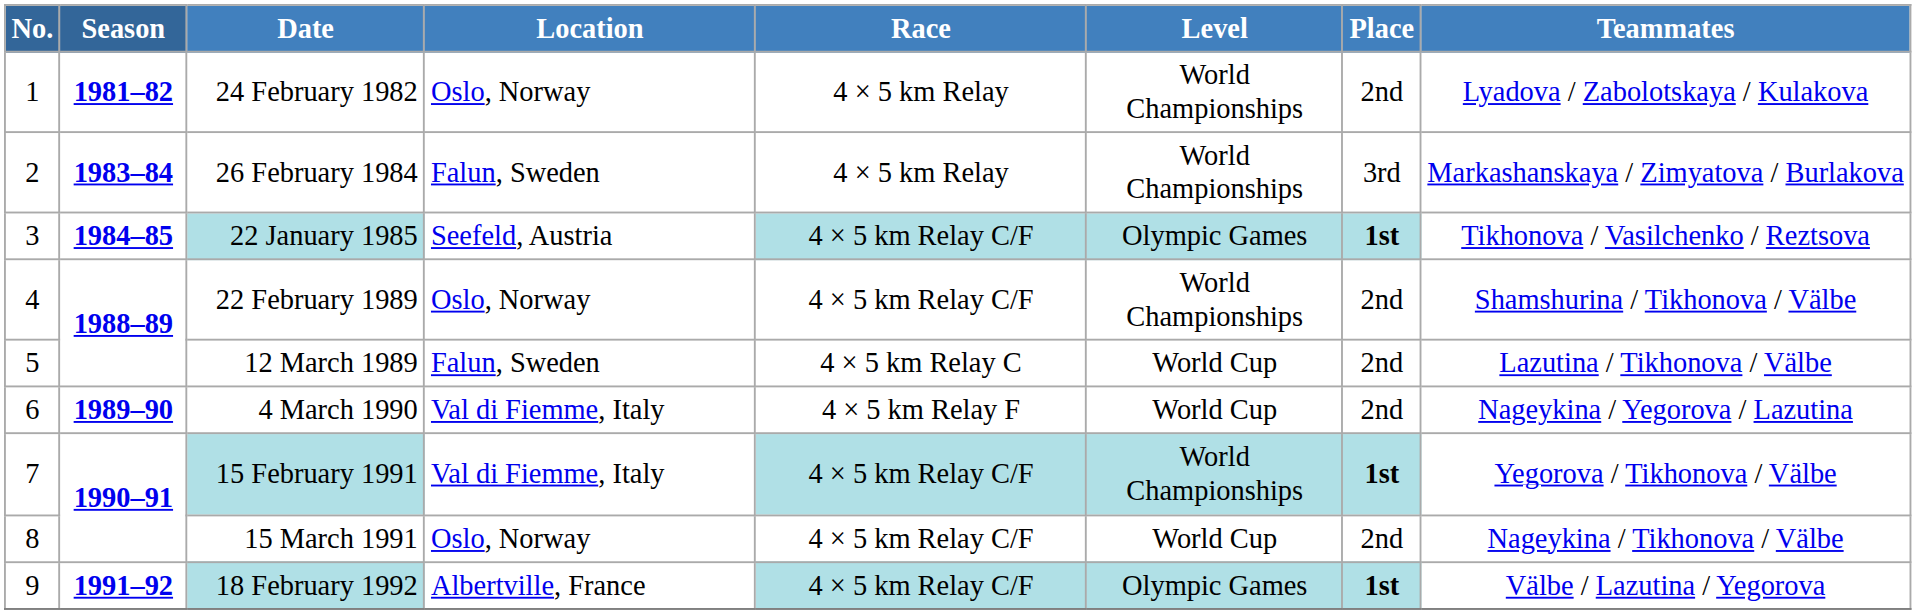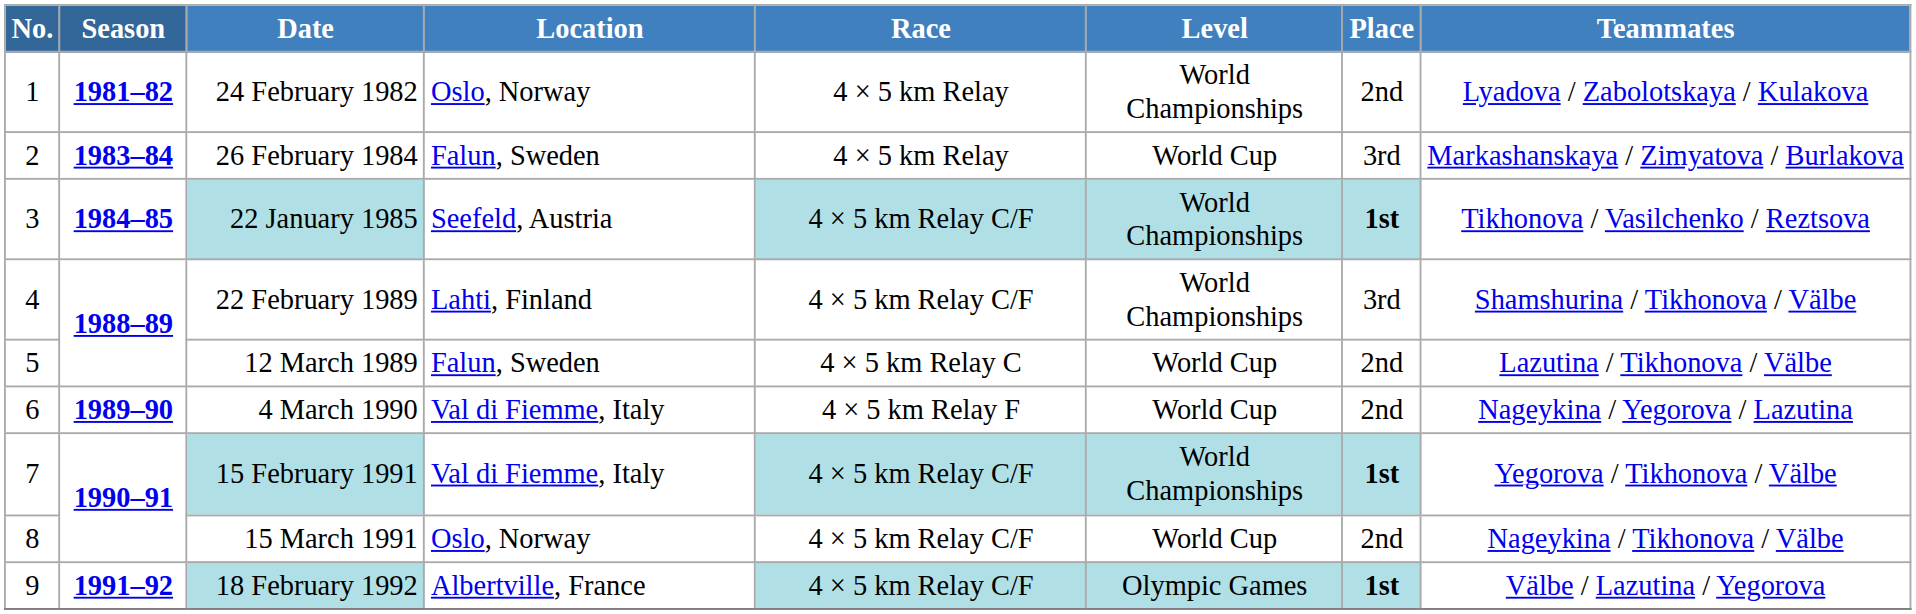(1215, 172) World Championships -> (1215, 155) World Cup
(1215, 236) Olympic Games -> (1215, 219) World Championships
(511, 299) Oslo, Norway -> (511, 299) Lahti, Finland
(1382, 299) 2nd -> (1382, 299) 3rd
